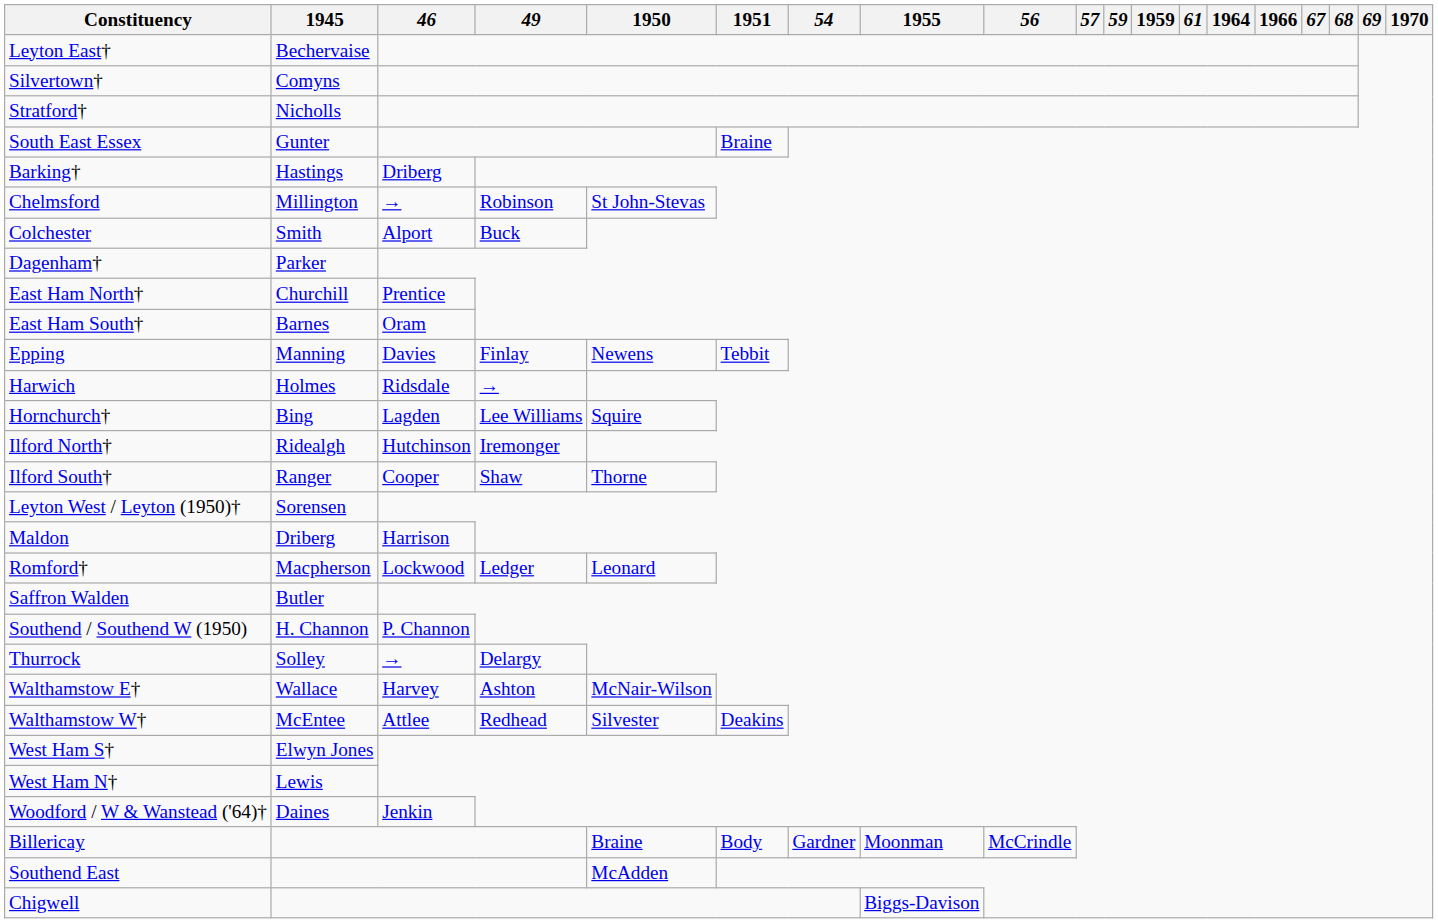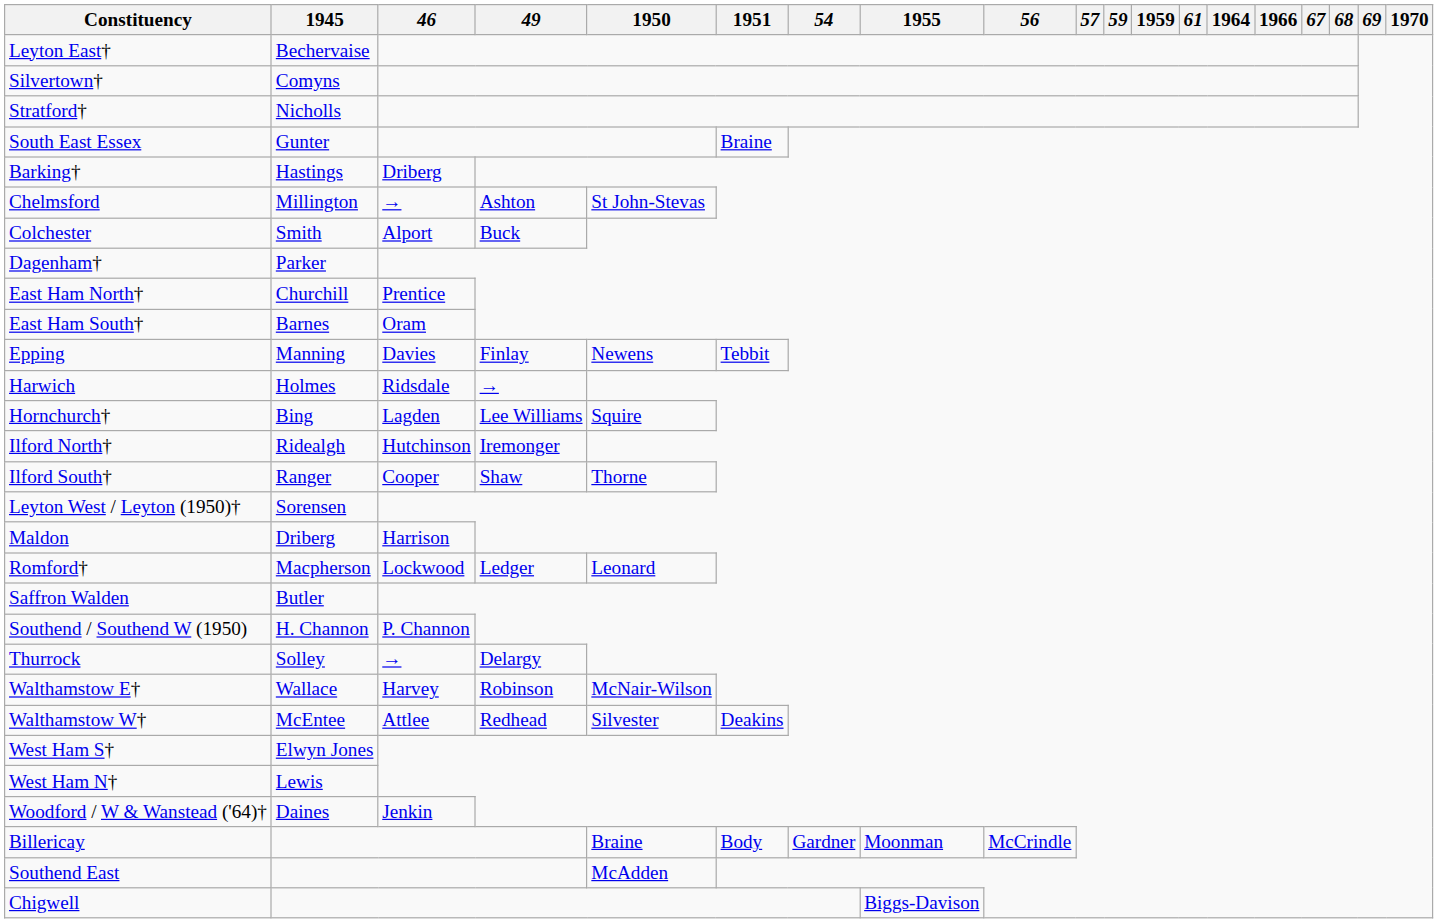(516, 202) Robinson -> (507, 202) Ashton
(507, 689) Ashton -> (516, 689) Robinson
